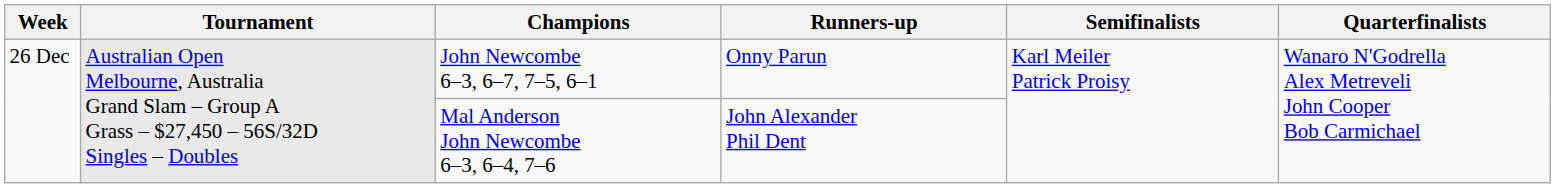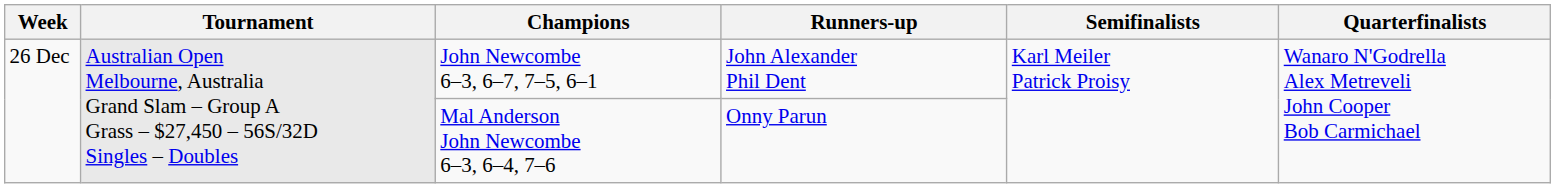(776, 56) Onny Parun -> (792, 68) John Alexander Phil Dent
(792, 128) John Alexander Phil Dent -> (776, 115) Onny Parun
